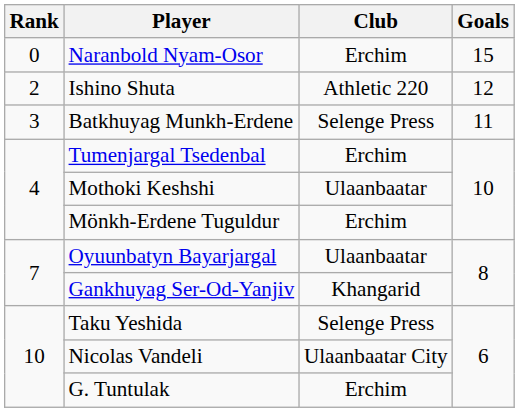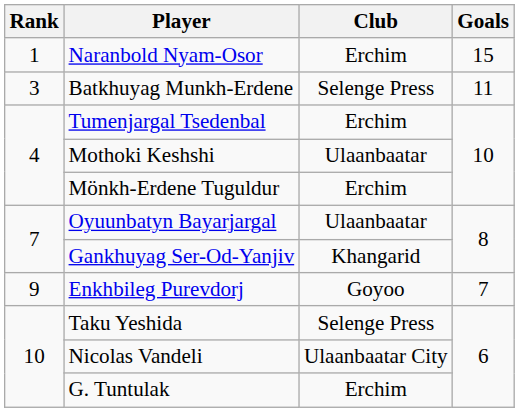(34, 54) 0 -> (34, 54) 1
- row: (122, 88)
+ row: (156, 289)
